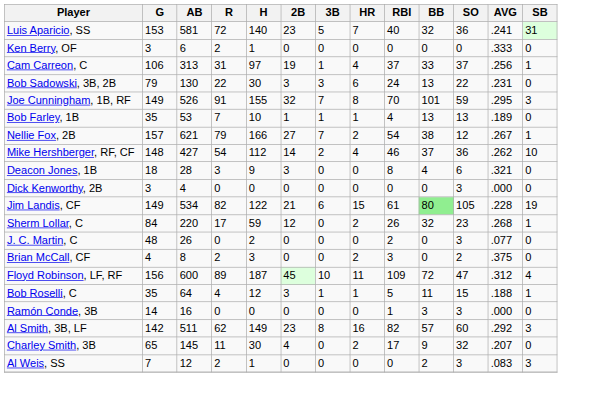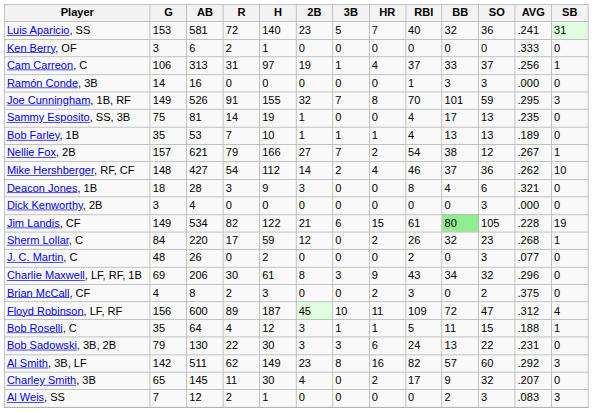rows swapped: (52, 310) <-> (62, 83)
+ row: (69, 118)
+ row: (74, 275)
